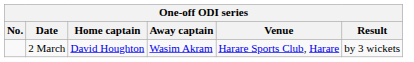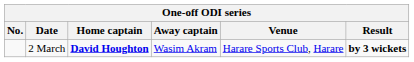(107, 48) normal -> (110, 48) bold
(372, 48) normal -> (377, 48) bold
